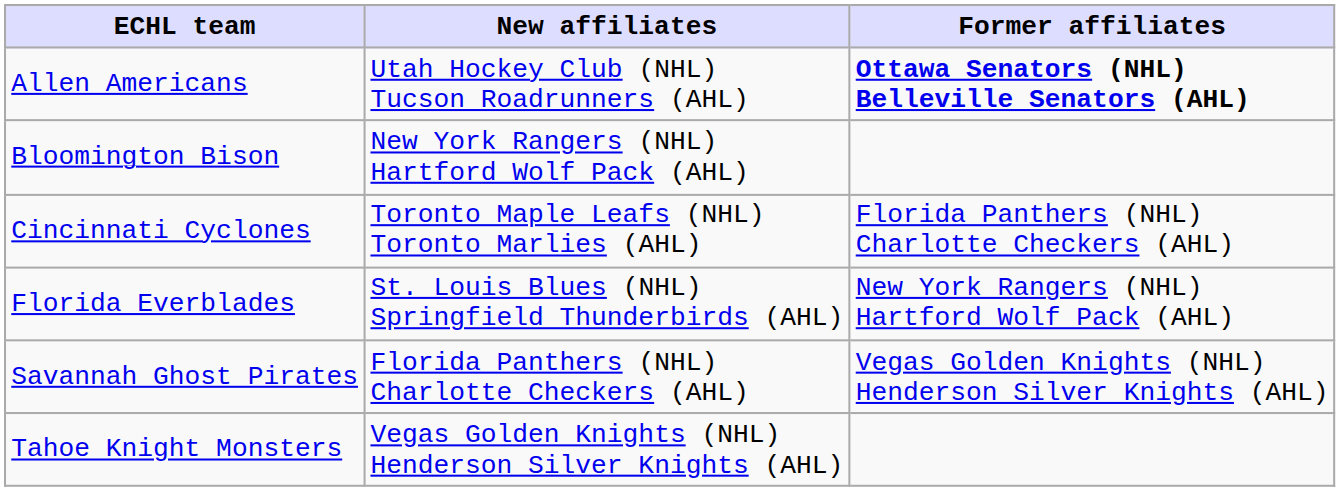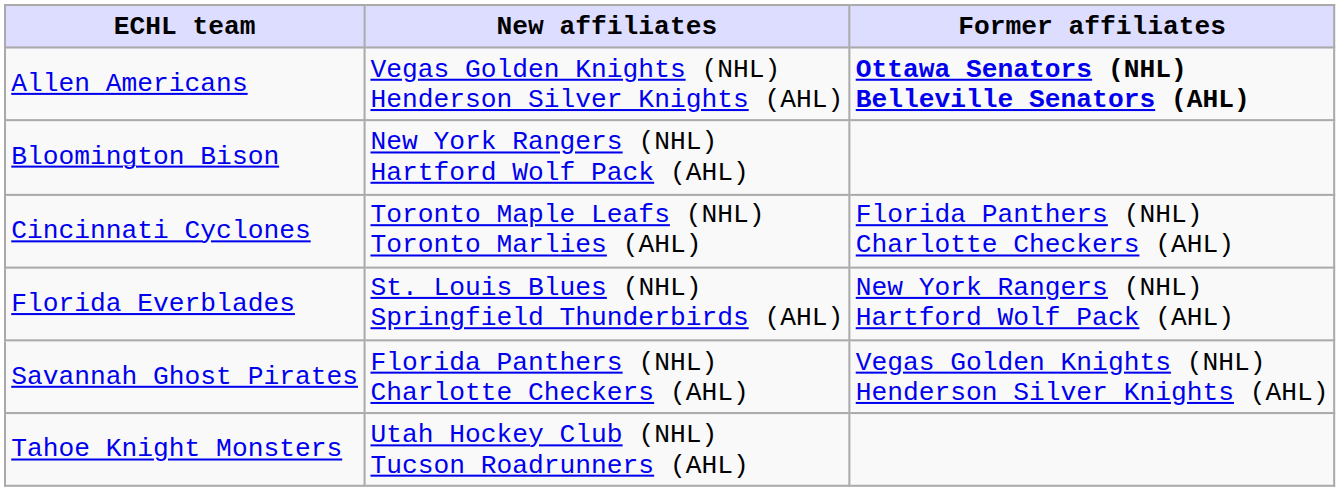(560, 84) Utah Hockey Club (NHL) Tucson Roadrunners (AHL) -> (607, 84) Vegas Golden Knights (NHL) Henderson Silver Knights (AHL)
(607, 450) Vegas Golden Knights (NHL) Henderson Silver Knights (AHL) -> (560, 450) Utah Hockey Club (NHL) Tucson Roadrunners (AHL)
